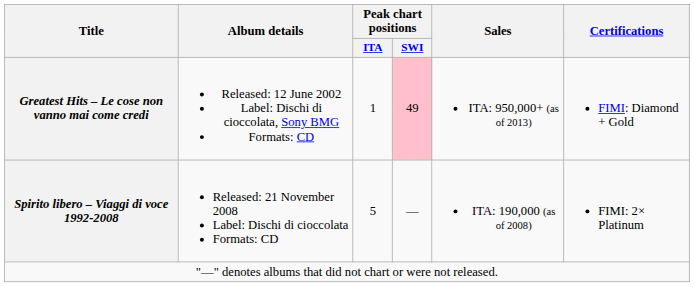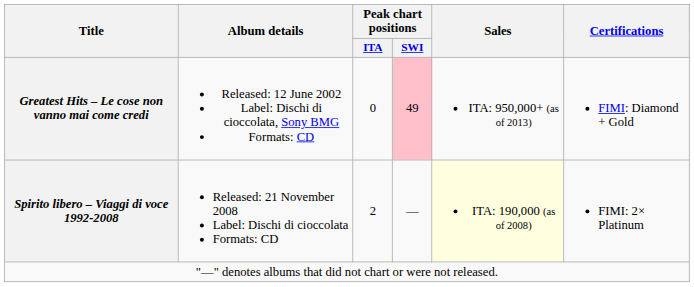(373, 108) 1 -> (373, 108) 0
(373, 210) 5 -> (373, 210) 2
(498, 218) no background -> (498, 218) lightyellow background
